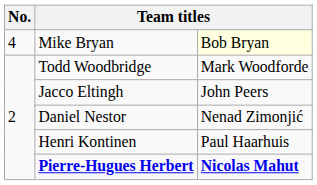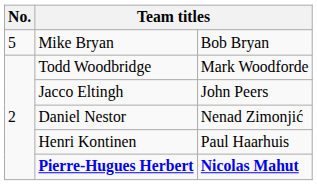(12, 42) 4 -> (12, 42) 5
(235, 42) lightyellow background -> (235, 42) no background
